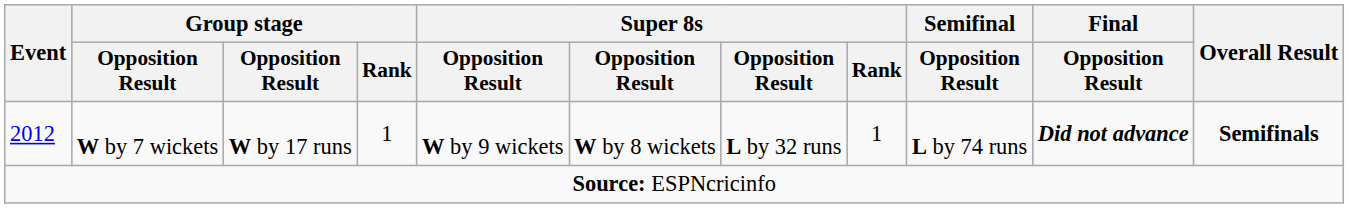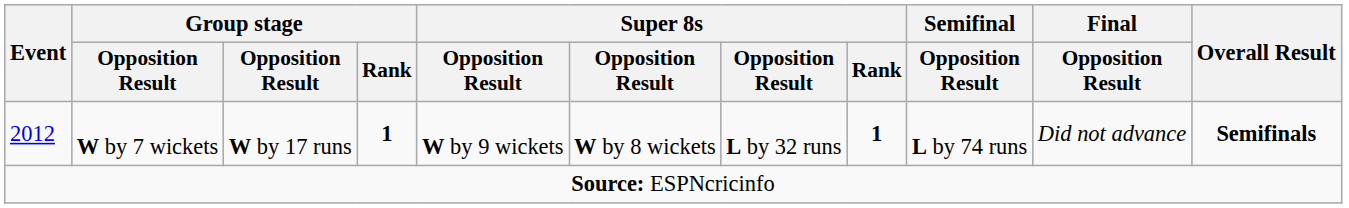(387, 133) normal -> (387, 133) bold
(877, 133) normal -> (877, 133) bold
(1113, 133) bold -> (1112, 133) normal
